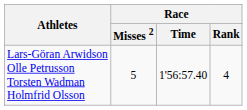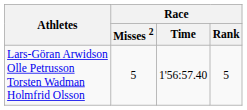(226, 75) 4 -> (226, 75) 5
